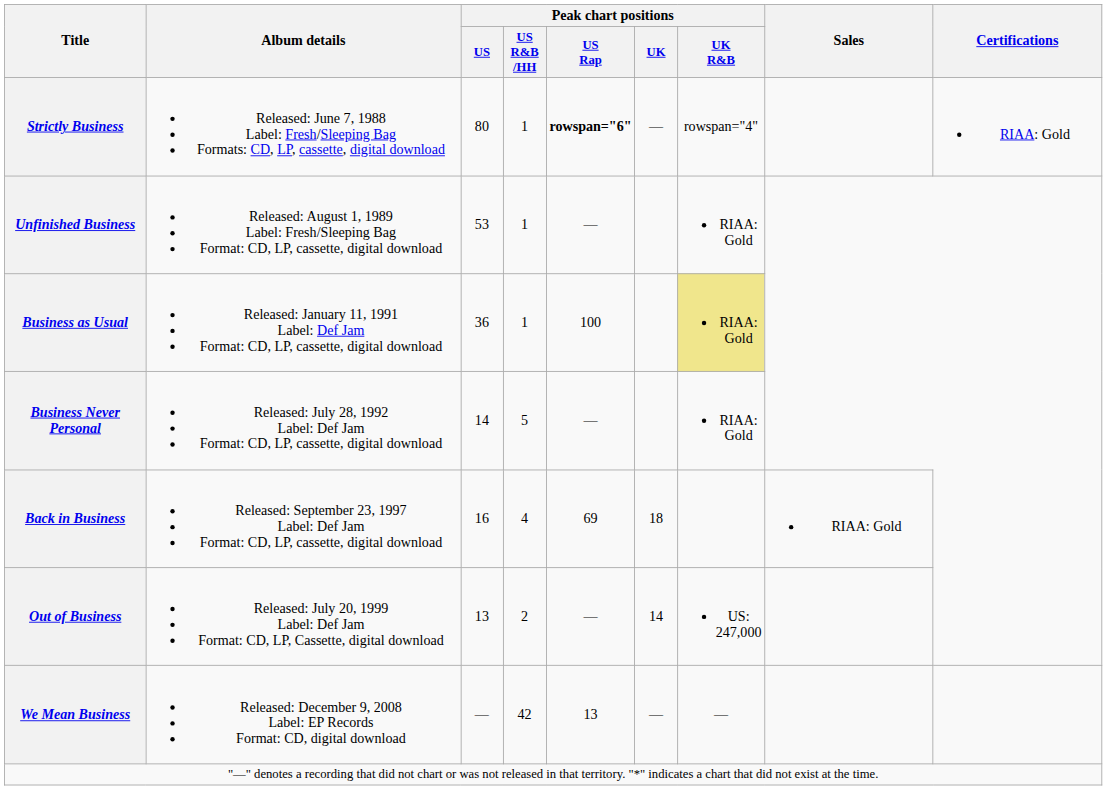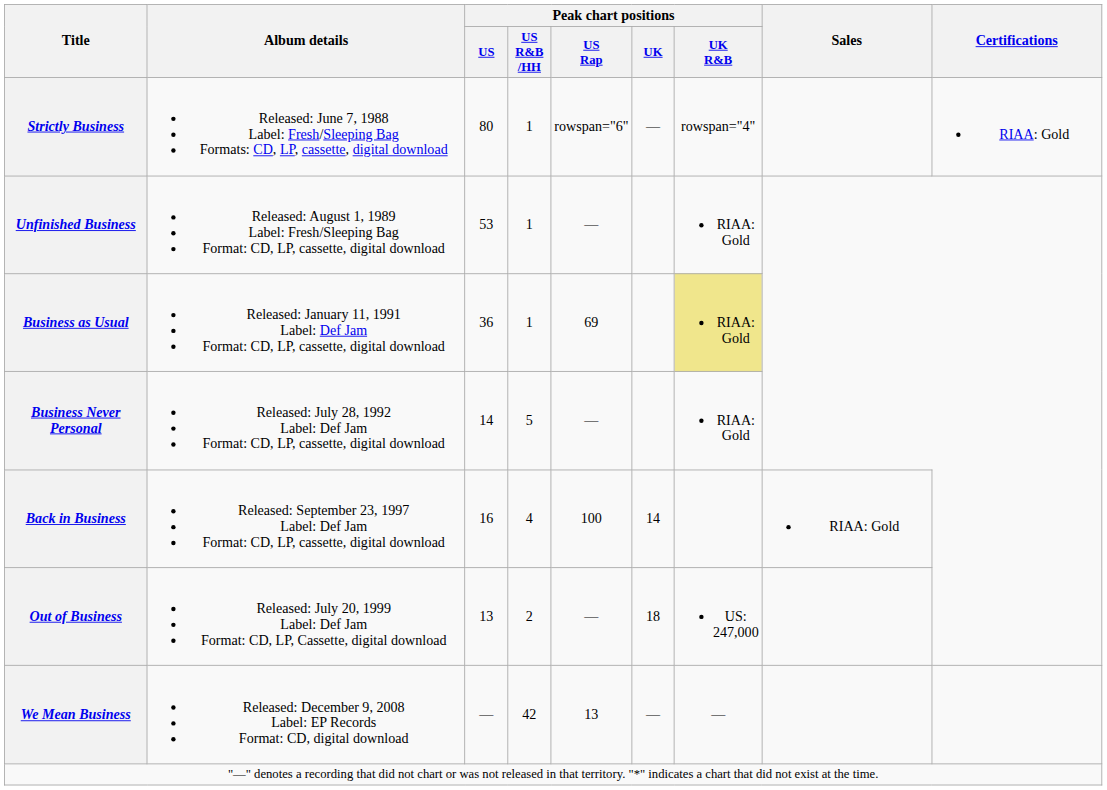(591, 126) bold -> (591, 126) normal
(591, 322) 100 -> (591, 322) 69
(591, 518) 69 -> (591, 518) 100
(656, 518) 18 -> (653, 518) 14
(656, 616) 14 -> (653, 616) 18
